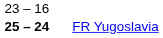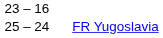(27, 26) bold -> (27, 26) normal
